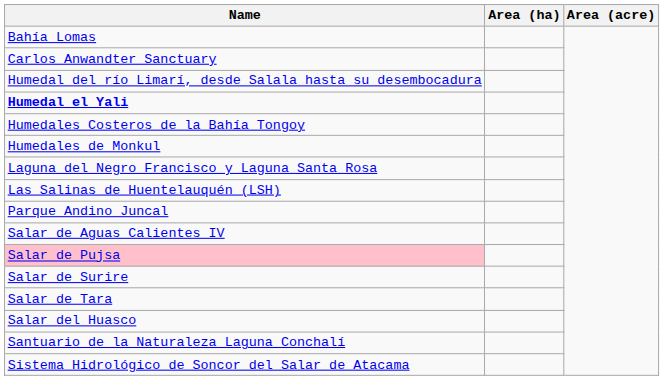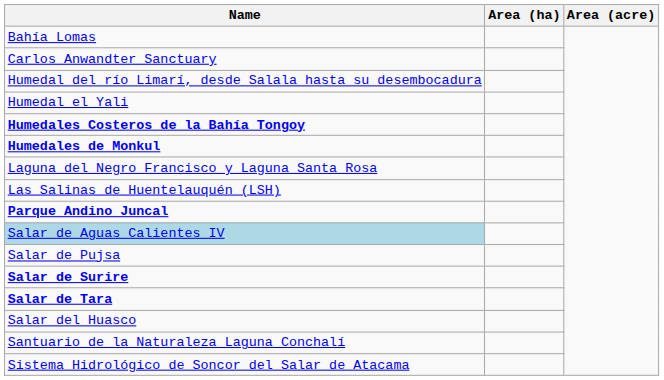(68, 103) bold -> (68, 103) normal
(156, 125) normal -> (156, 125) bold
(84, 146) normal -> (84, 146) bold
(88, 212) normal -> (88, 212) bold
(116, 234) no background -> (116, 234) lightblue background
(64, 255) pink background -> (64, 255) no background
(68, 277) normal -> (68, 277) bold
(60, 299) normal -> (60, 299) bold
